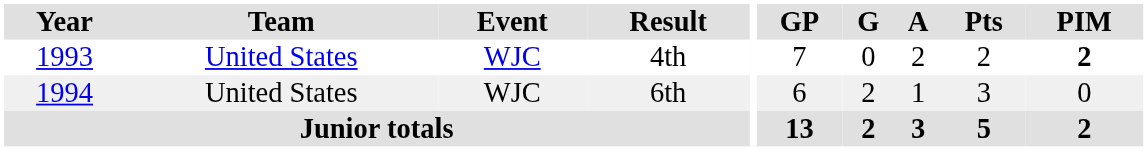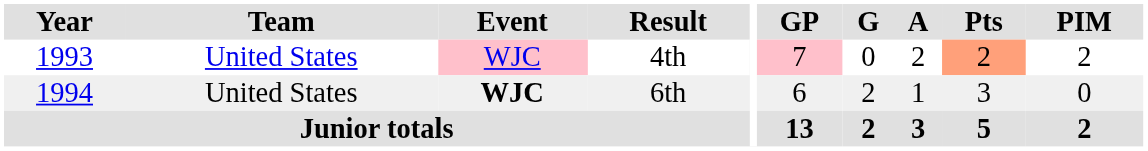(512, 57) no background -> (512, 57) pink background
(799, 57) no background -> (799, 57) pink background
(984, 57) no background -> (984, 57) lightsalmon background
(1084, 57) bold -> (1084, 57) normal
(512, 92) normal -> (512, 92) bold
